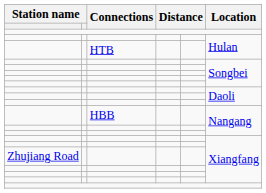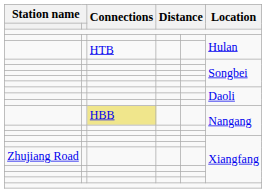(102, 115) no background -> (102, 115) khaki background
